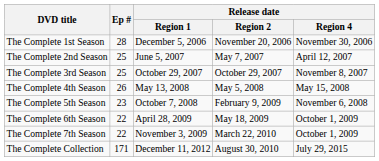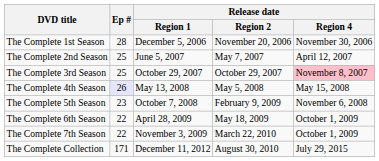(332, 73) no background -> (332, 73) pink background
(121, 88) no background -> (121, 88) lavender background
